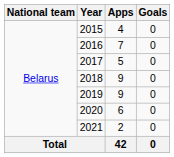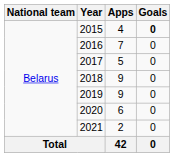(153, 29) normal -> (153, 29) bold
